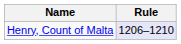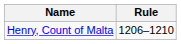(146, 30) lavender background -> (146, 30) no background
